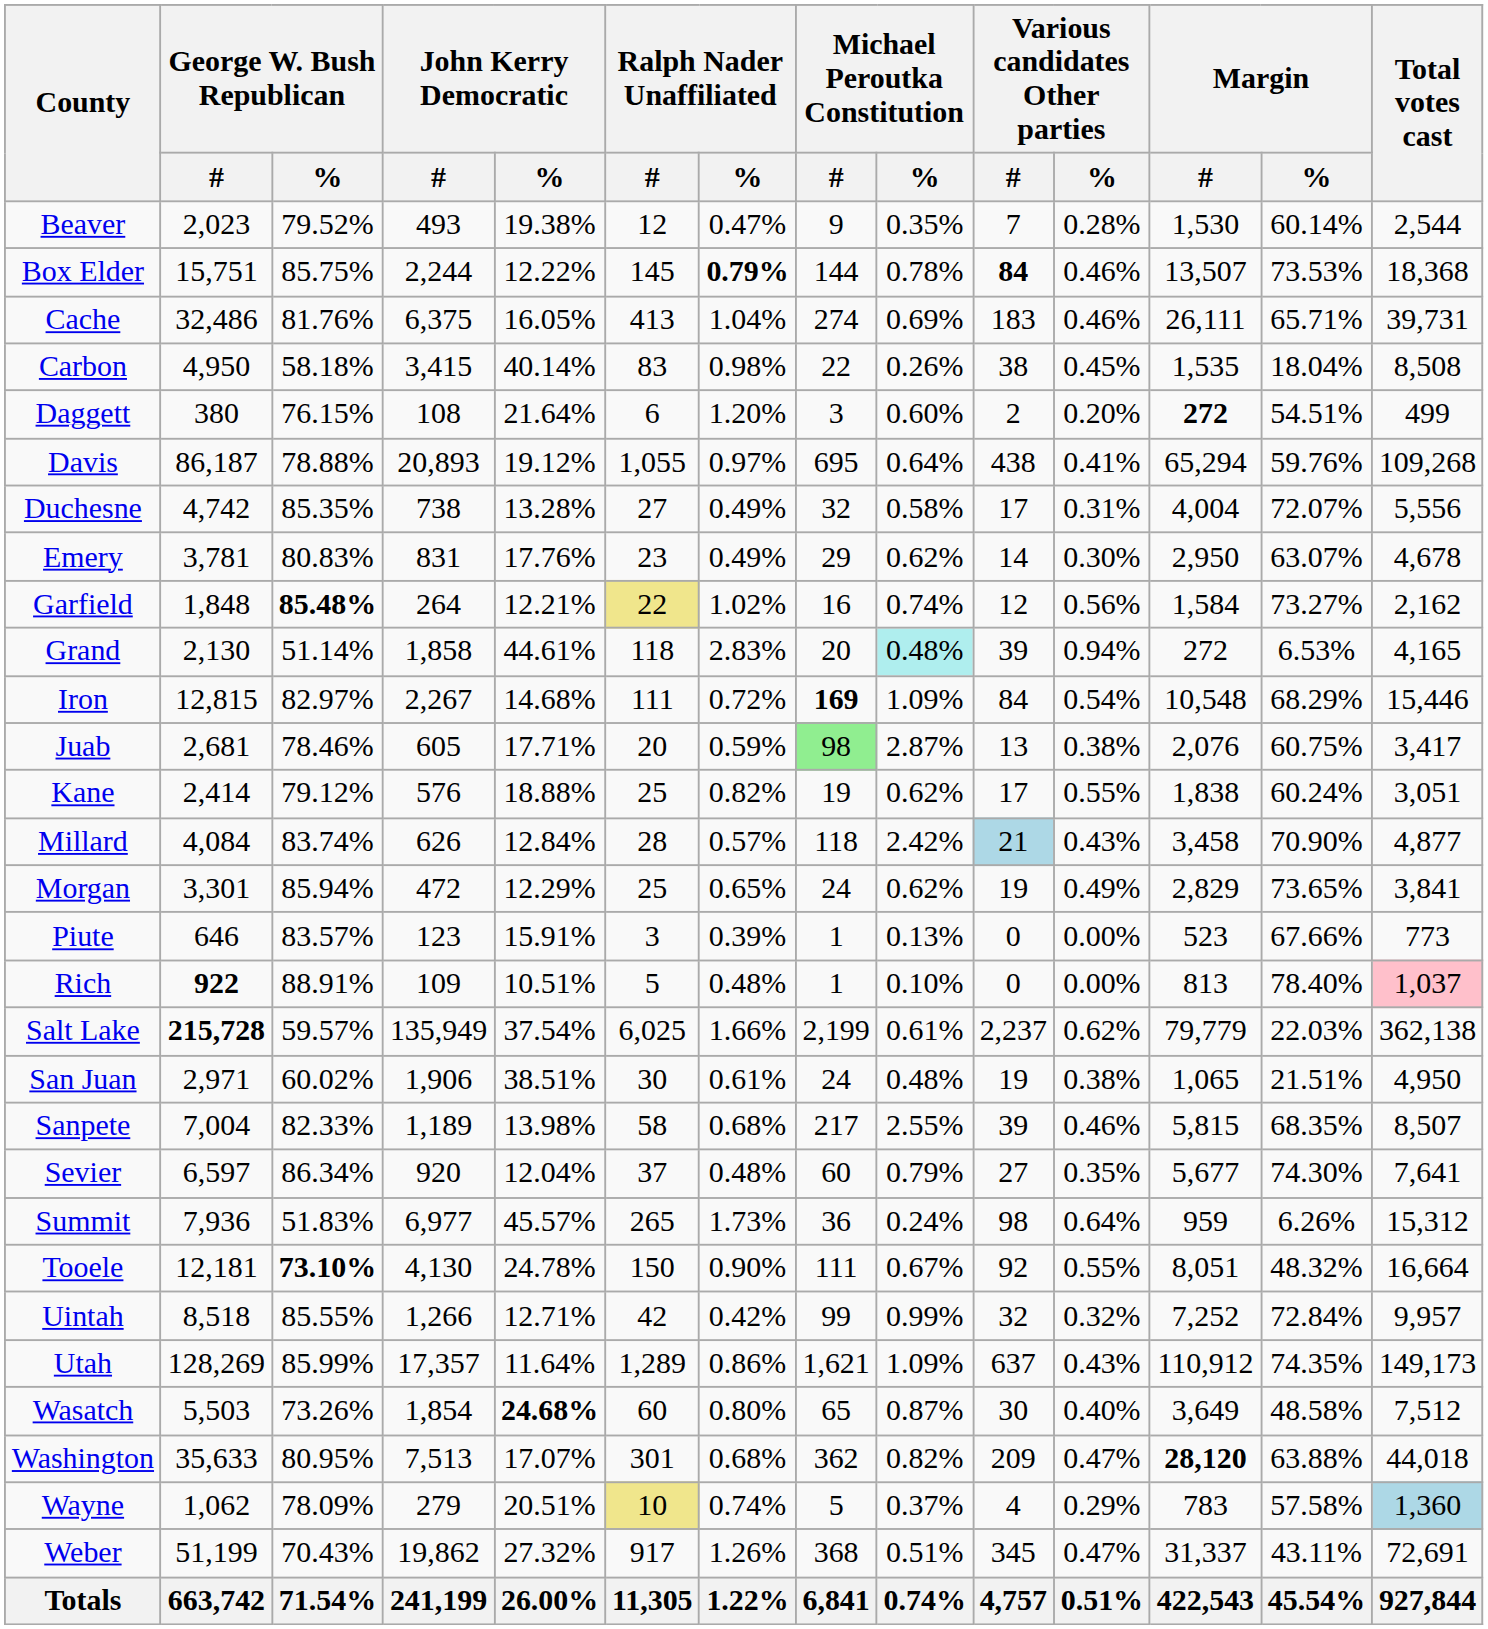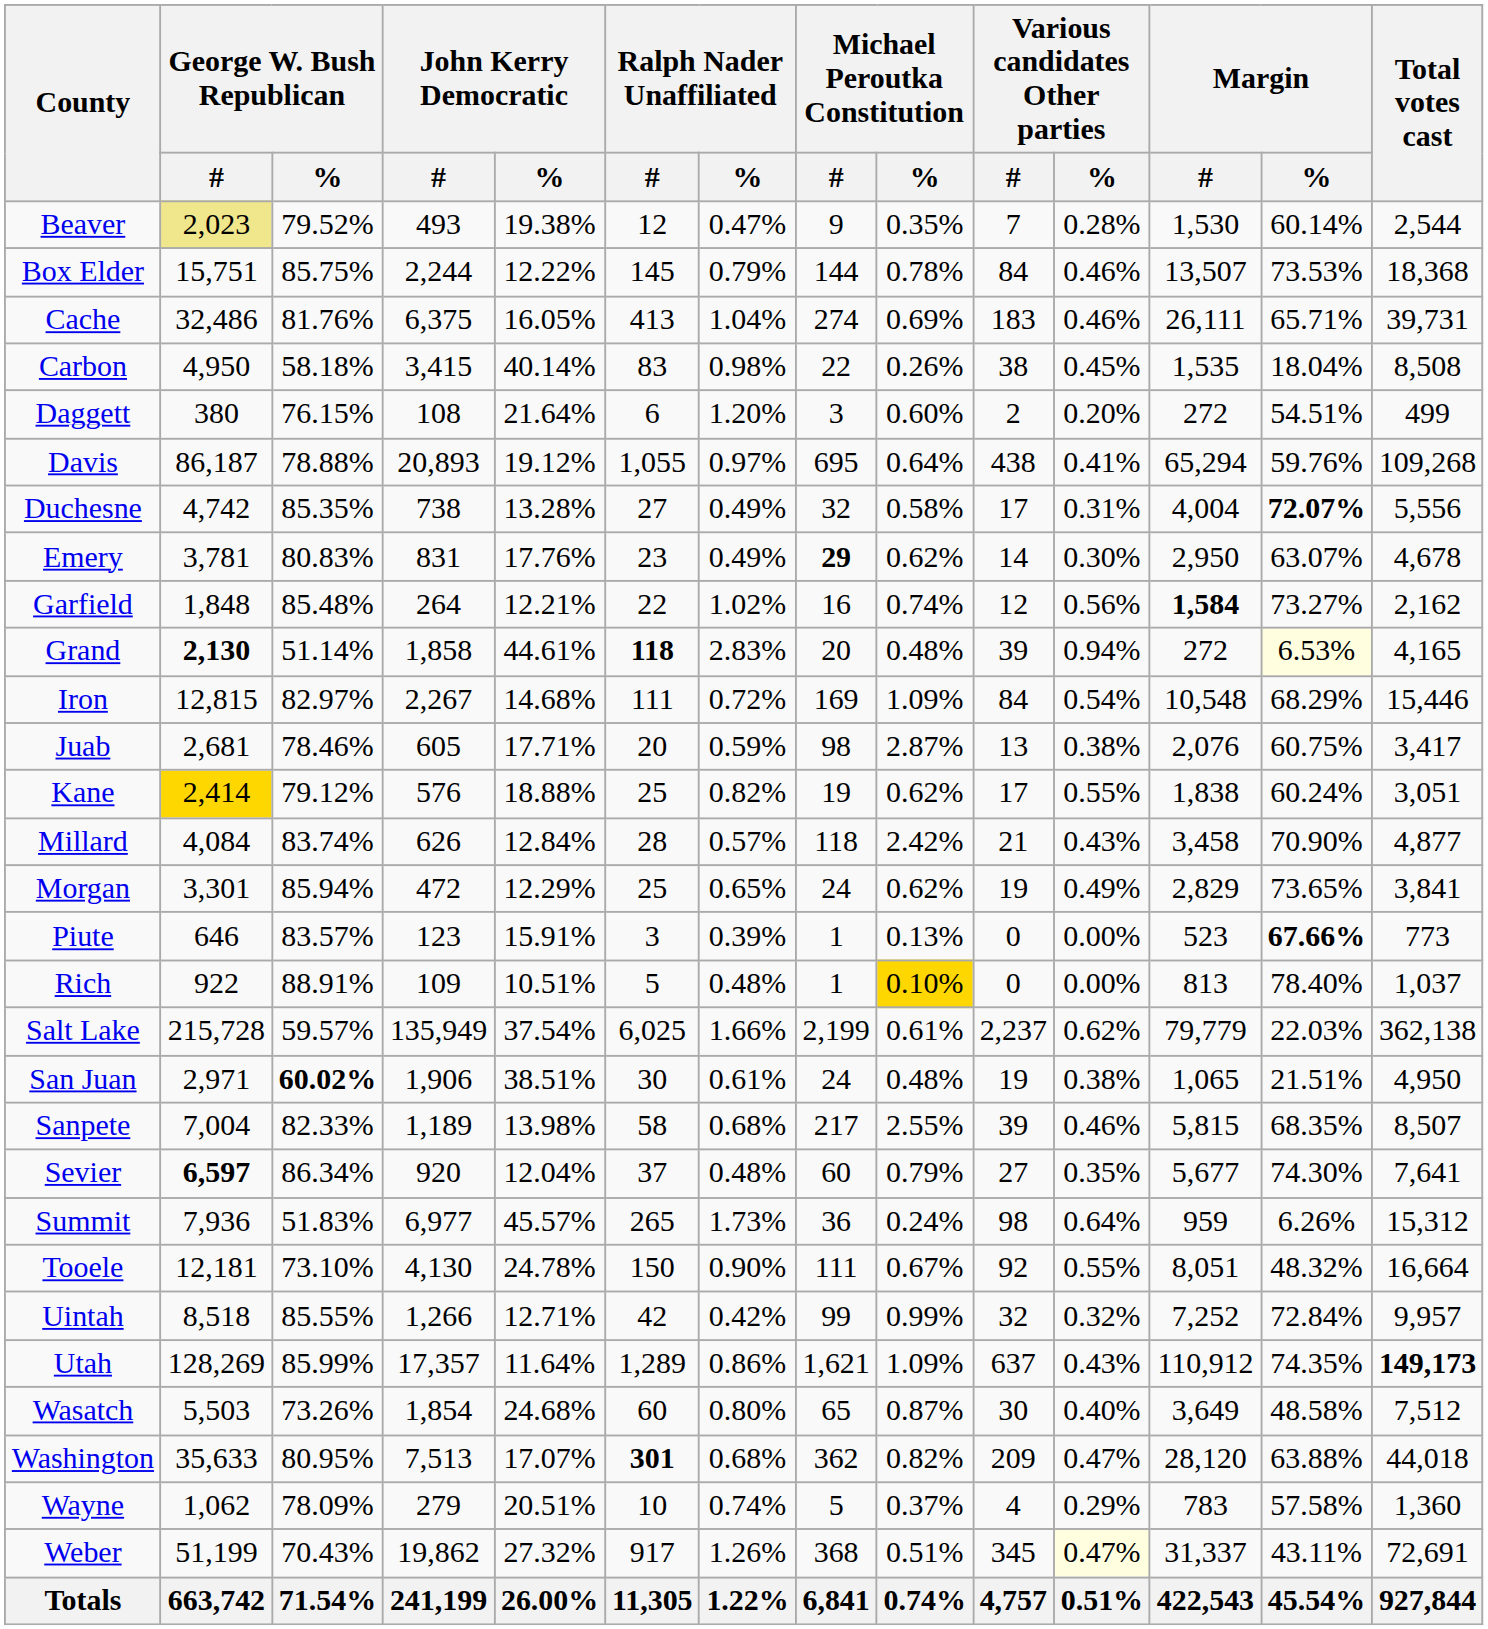(216, 224) no background -> (216, 224) khaki background
(748, 271) bold -> (748, 271) normal
(1013, 271) bold -> (1013, 271) normal
(1205, 413) bold -> (1205, 413) normal
(1316, 508) normal -> (1316, 508) bold
(836, 556) normal -> (836, 556) bold
(327, 603) bold -> (327, 603) normal
(652, 603) khaki background -> (652, 603) no background
(1205, 603) normal -> (1205, 603) bold
(216, 651) normal -> (216, 651) bold
(652, 651) normal -> (652, 651) bold
(925, 651) paleturquoise background -> (925, 651) no background
(1316, 651) no background -> (1316, 651) lightyellow background
(836, 698) bold -> (836, 698) normal
(836, 746) lightgreen background -> (836, 746) no background
(216, 793) no background -> (216, 793) gold background
(1013, 840) lightblue background -> (1013, 840) no background
(1316, 935) normal -> (1316, 935) bold
(216, 983) bold -> (216, 983) normal
(925, 983) no background -> (925, 983) gold background
(1428, 983) pink background -> (1428, 983) no background
(216, 1030) bold -> (216, 1030) normal
(327, 1078) normal -> (327, 1078) bold
(216, 1173) normal -> (216, 1173) bold
(327, 1268) bold -> (327, 1268) normal
(1428, 1362) normal -> (1428, 1362) bold
(550, 1410) bold -> (550, 1410) normal
(652, 1457) normal -> (652, 1457) bold
(1205, 1457) bold -> (1205, 1457) normal
(652, 1505) khaki background -> (652, 1505) no background
(1428, 1505) lightblue background -> (1428, 1505) no background
(1102, 1552) no background -> (1102, 1552) lightyellow background
